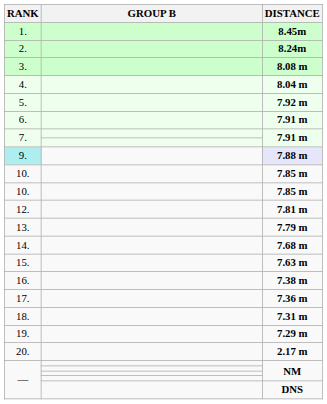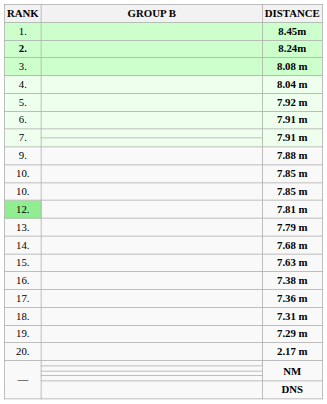(23, 49) normal -> (23, 49) bold
(23, 156) paleturquoise background -> (23, 156) no background
(292, 156) lavender background -> (292, 156) no background
(23, 209) no background -> (23, 209) lightgreen background
